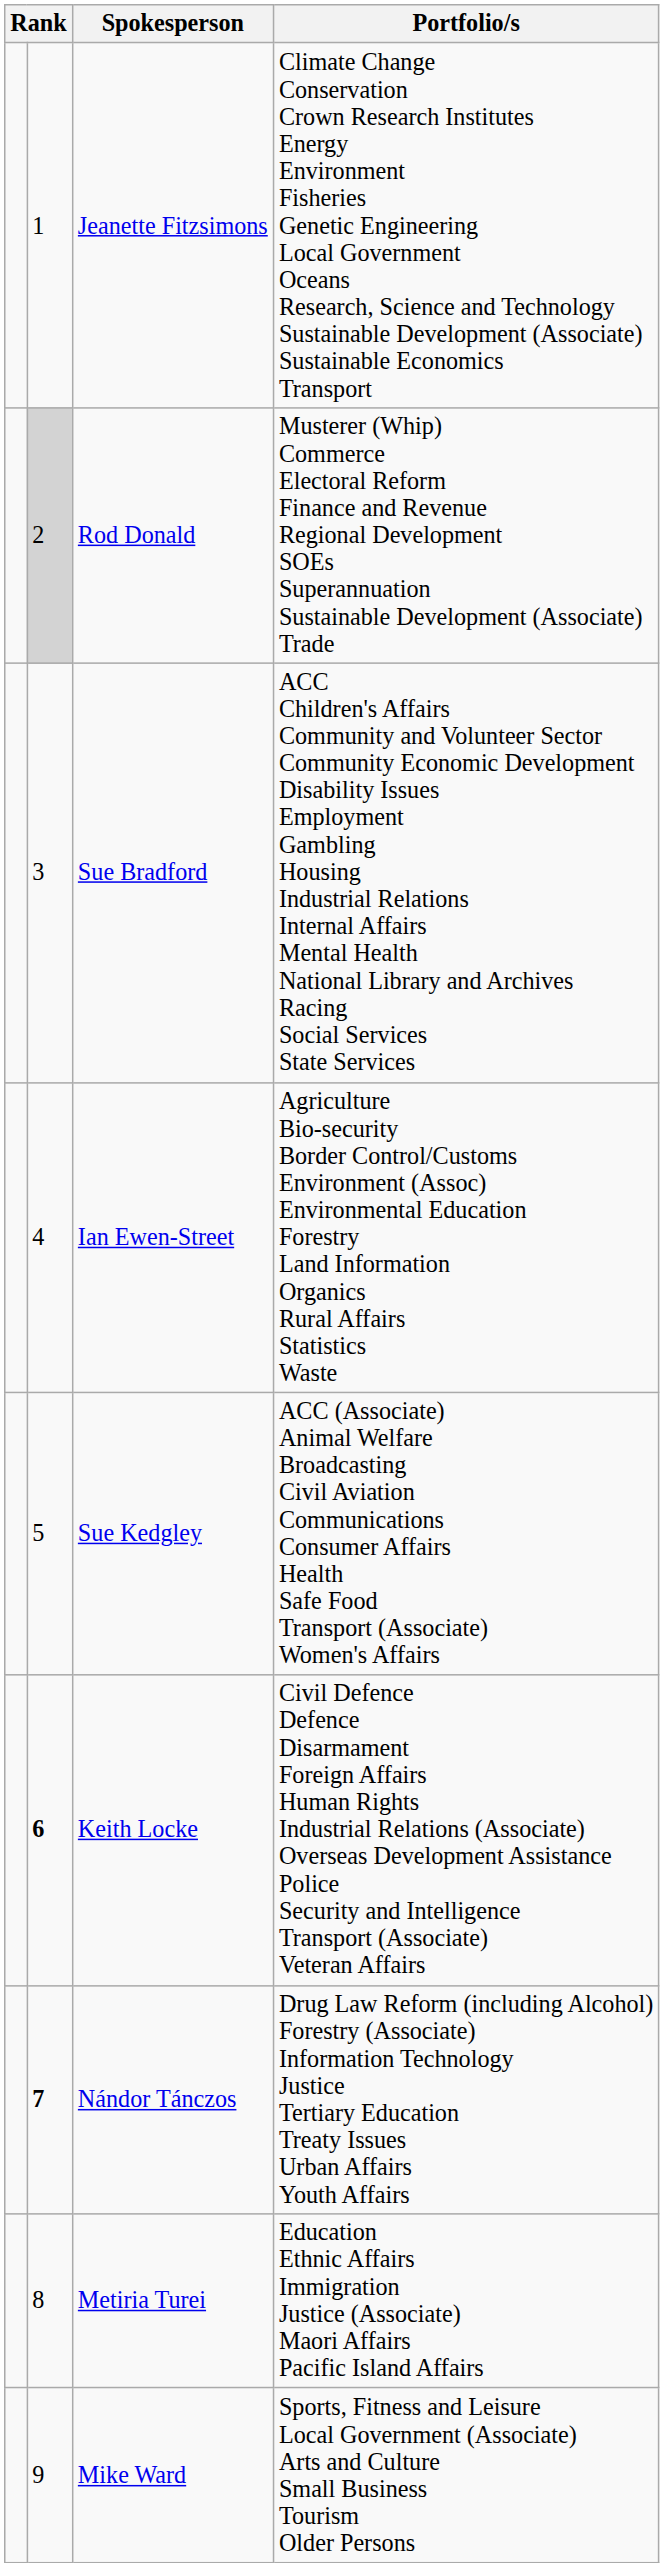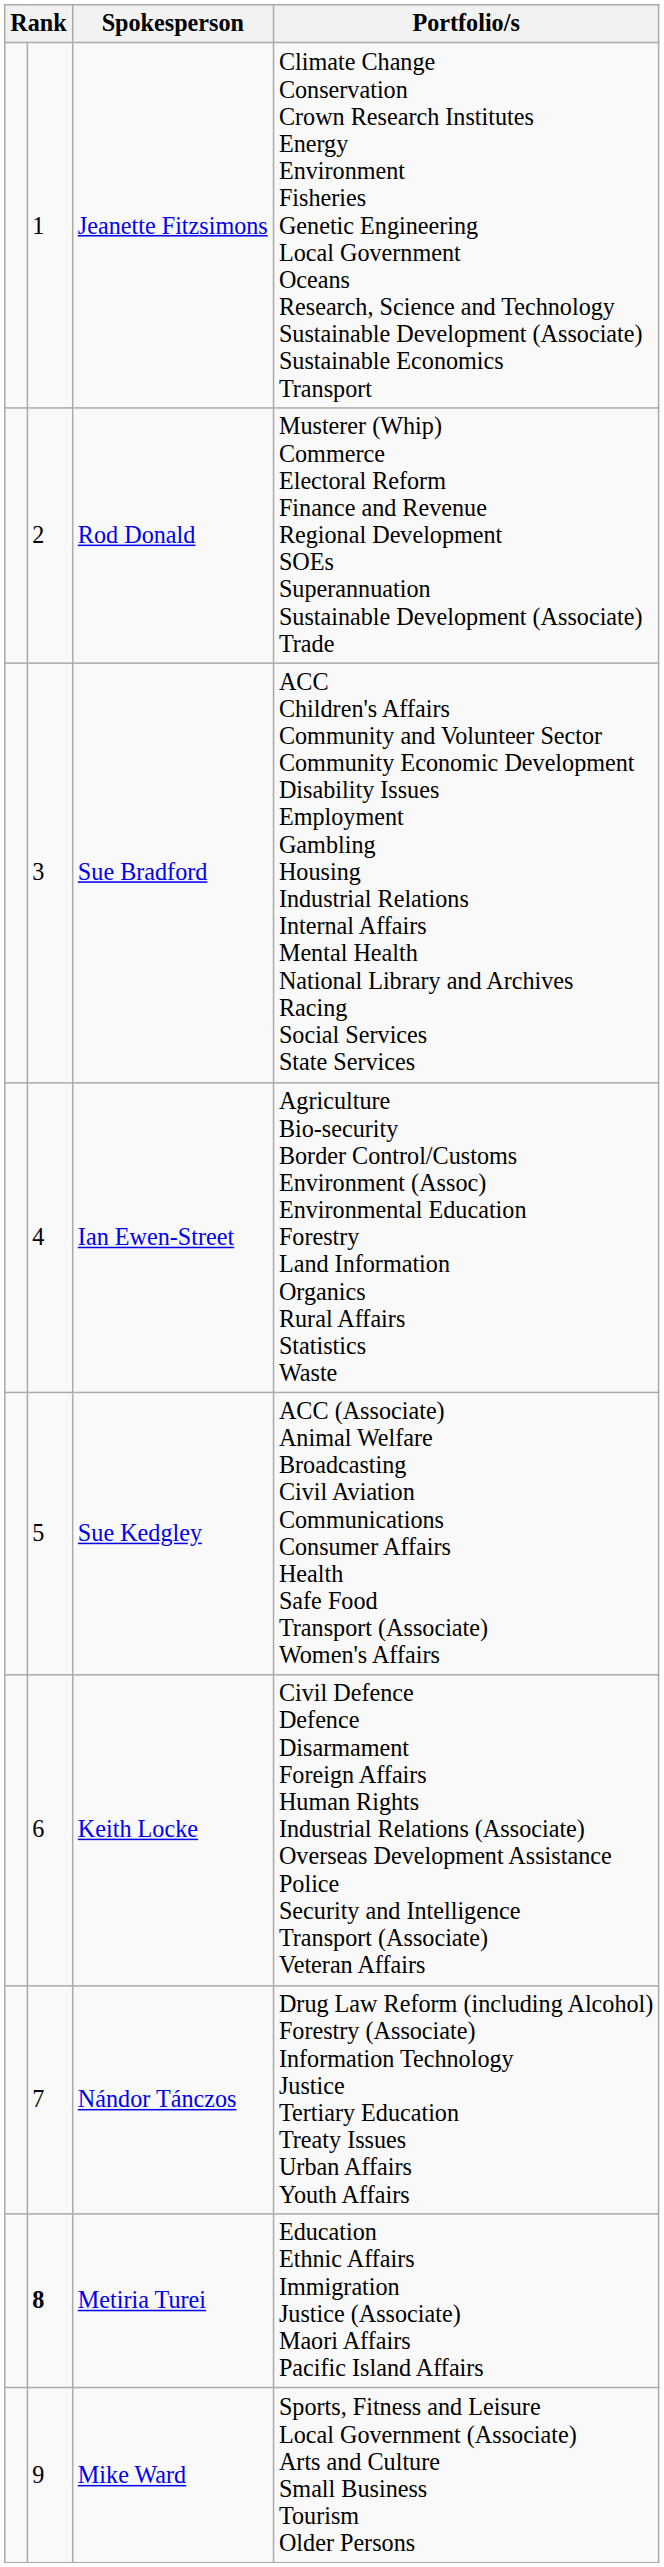(38, 535) lightgrey background -> (38, 535) no background
(38, 1829) bold -> (38, 1829) normal
(38, 2099) bold -> (38, 2099) normal
(38, 2300) normal -> (38, 2300) bold
